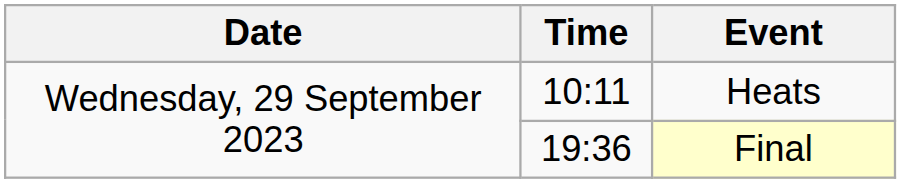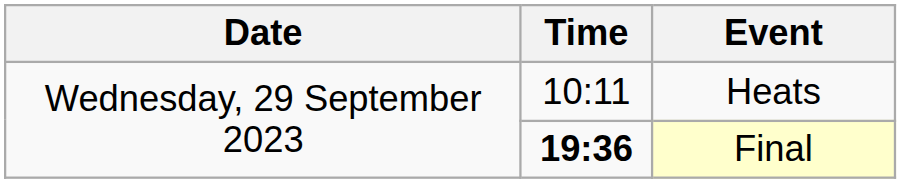(586, 148) normal -> (586, 148) bold
